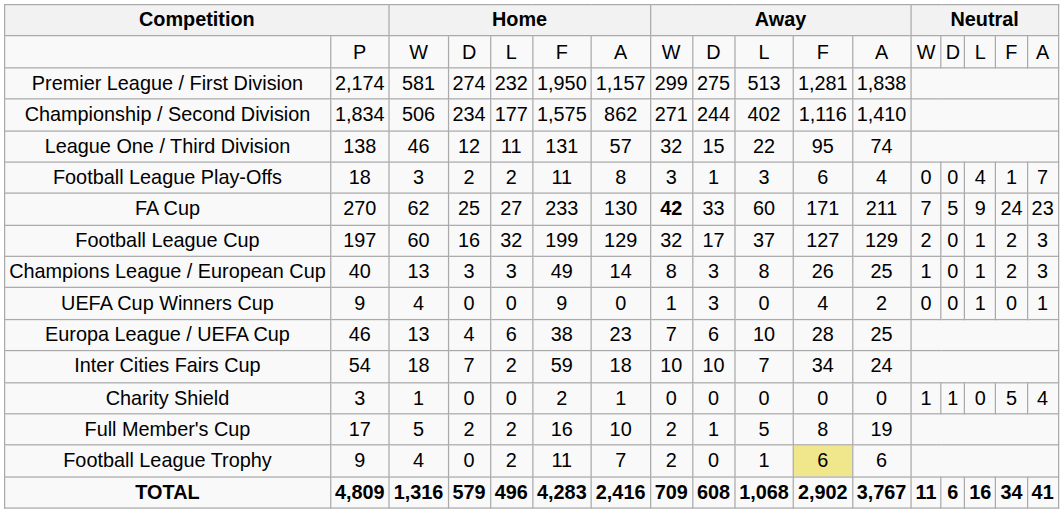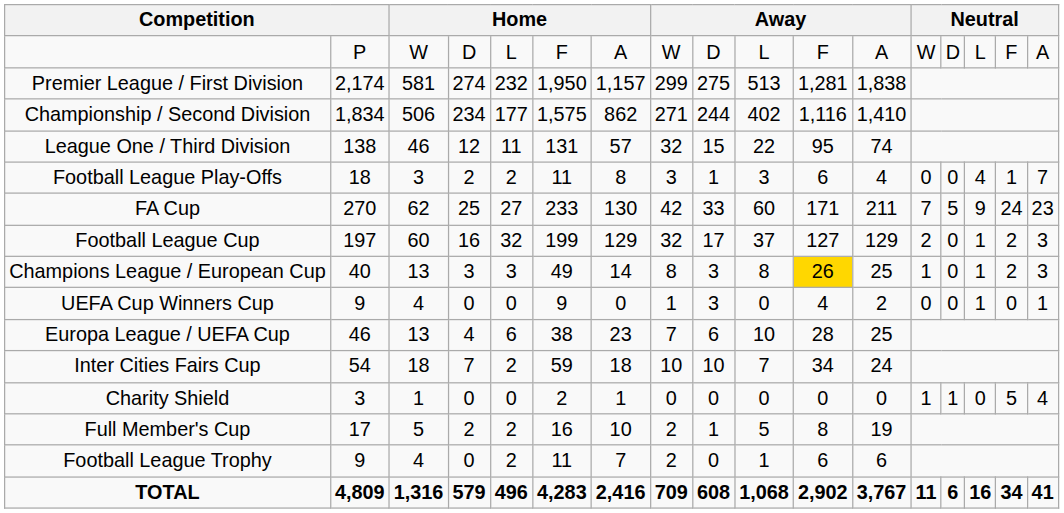(671, 209) bold -> (671, 209) normal
(823, 271) no background -> (823, 271) gold background
(823, 460) khaki background -> (823, 460) no background
